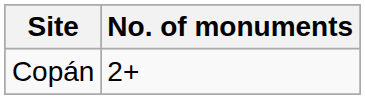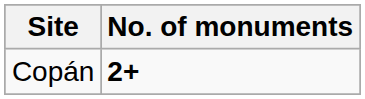(123, 71) normal -> (123, 71) bold
